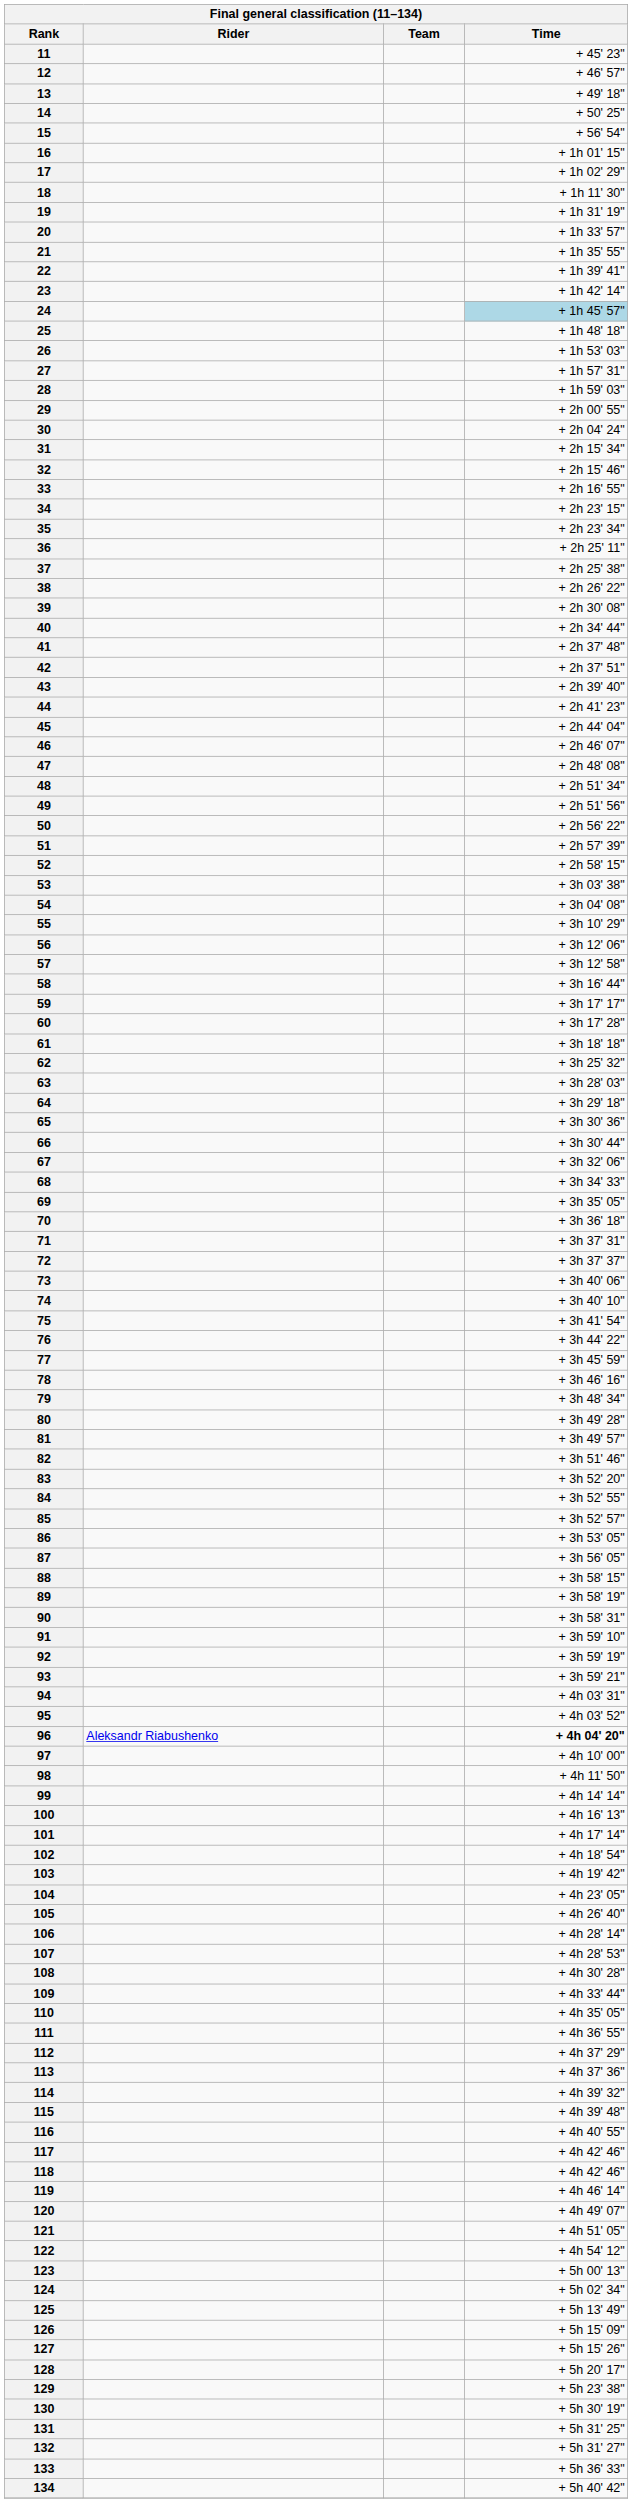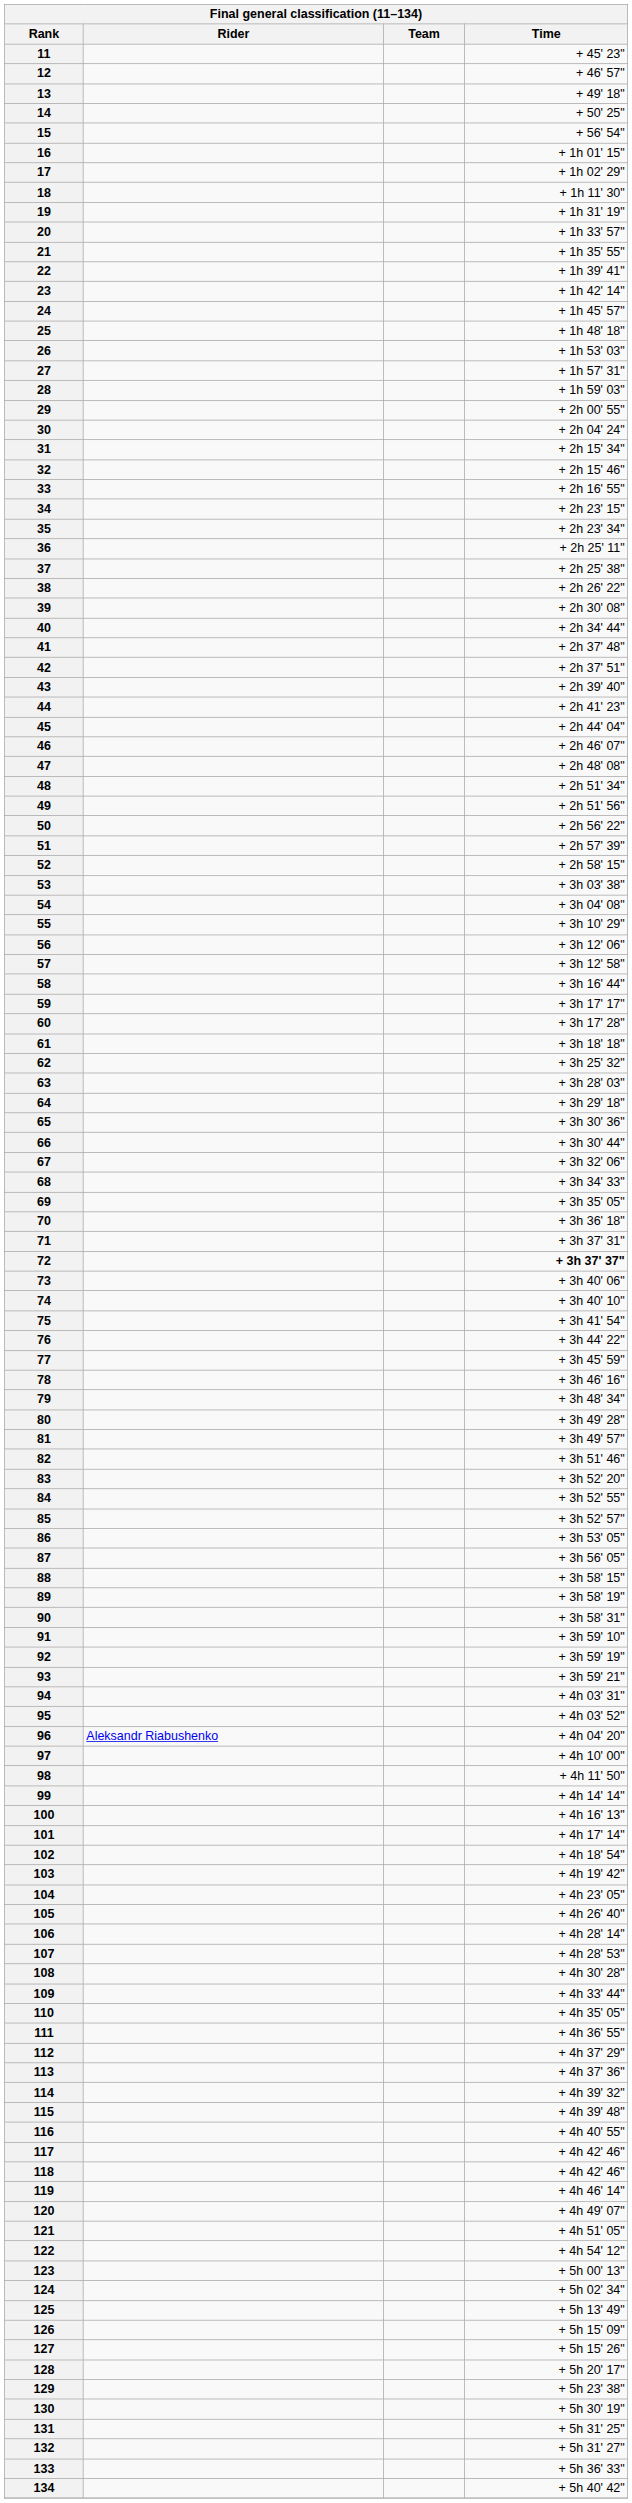(592, 311) lightblue background -> (592, 311) no background
(592, 1261) normal -> (590, 1261) bold
(590, 1736) bold -> (592, 1736) normal
